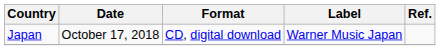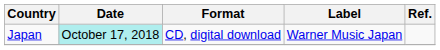(110, 34) no background -> (110, 34) paleturquoise background
